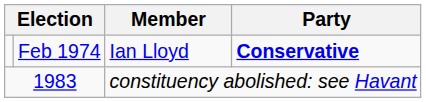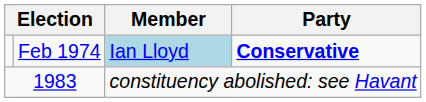(149, 50) no background -> (149, 50) lightblue background
